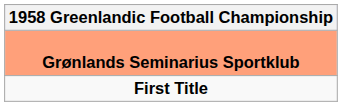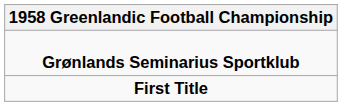(171, 62) lightsalmon background -> (171, 62) no background
